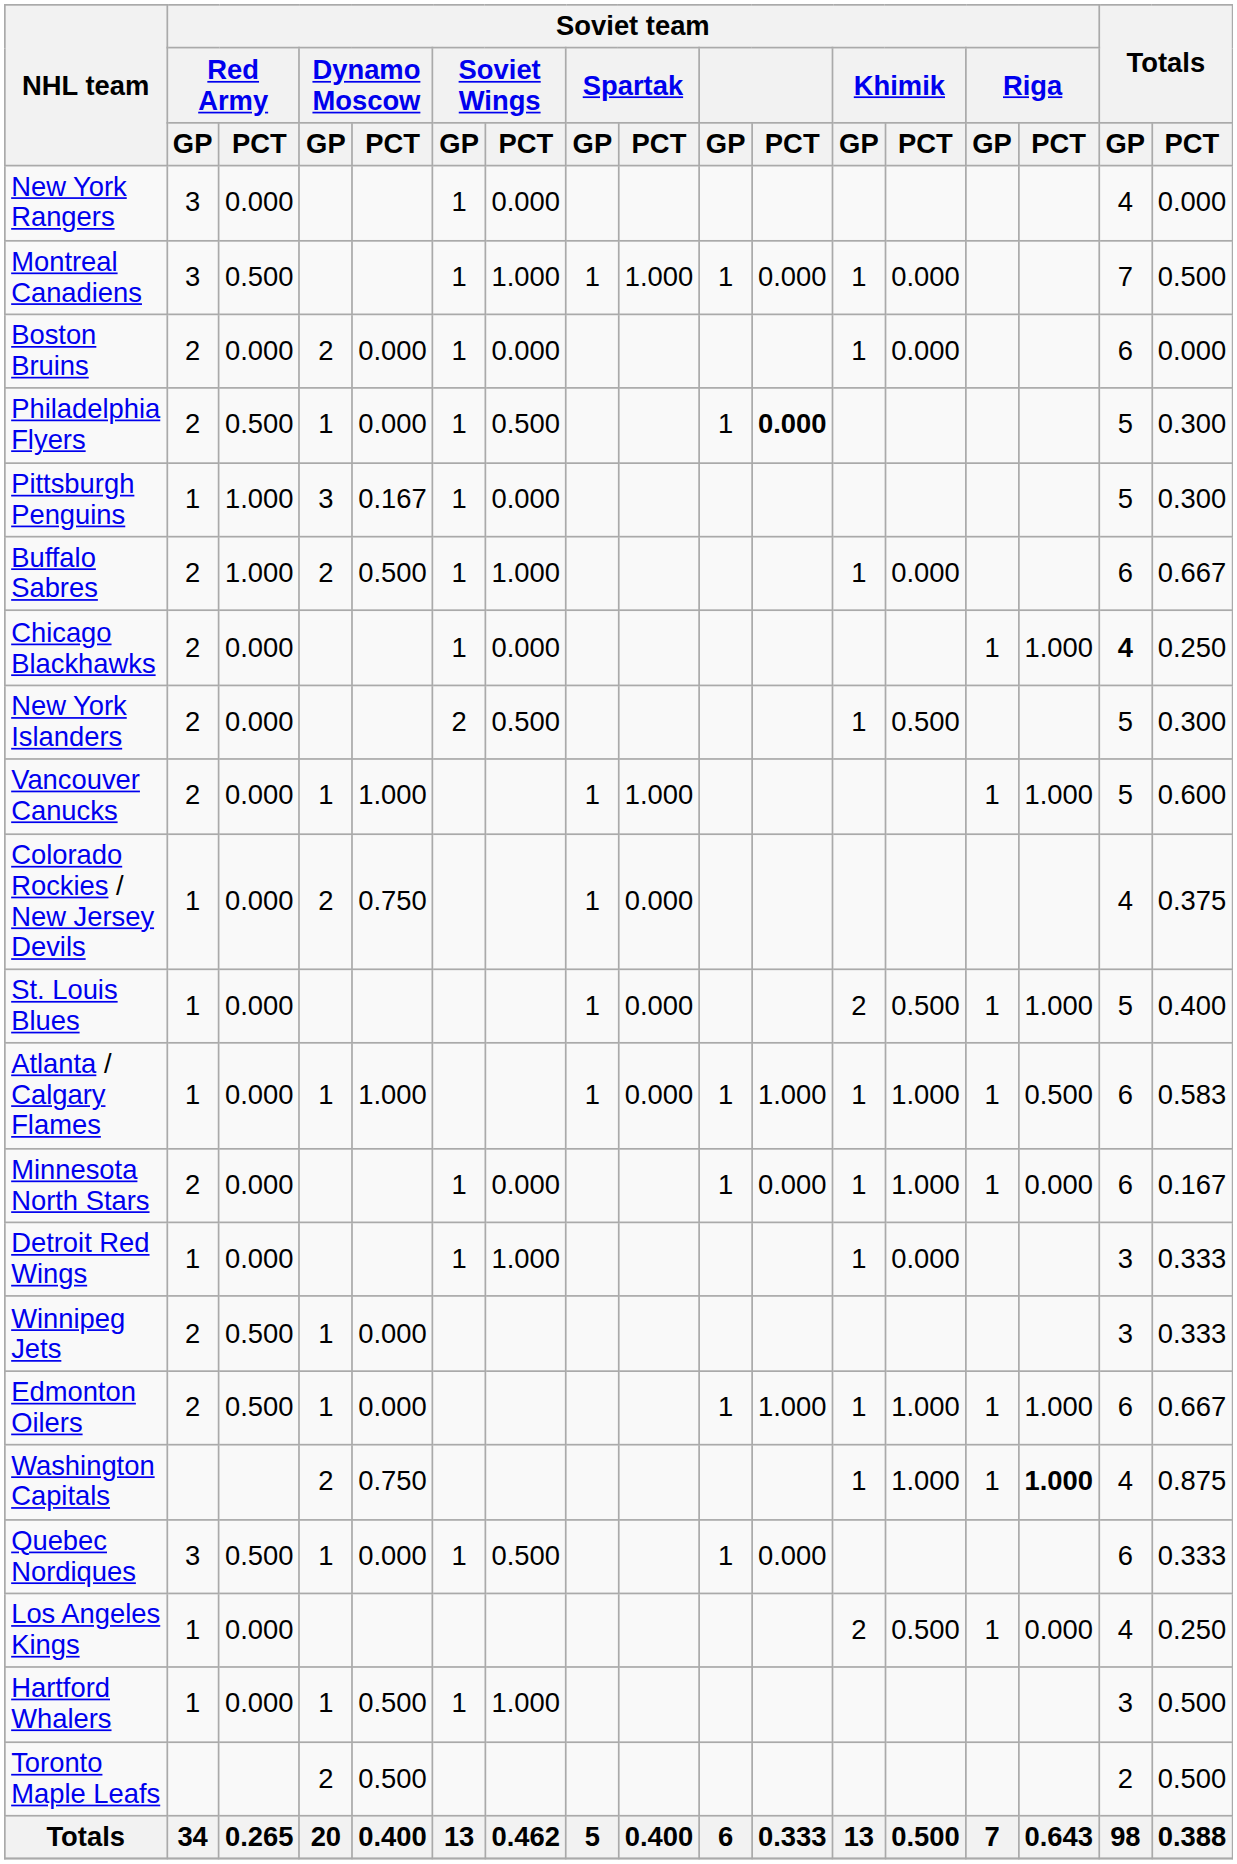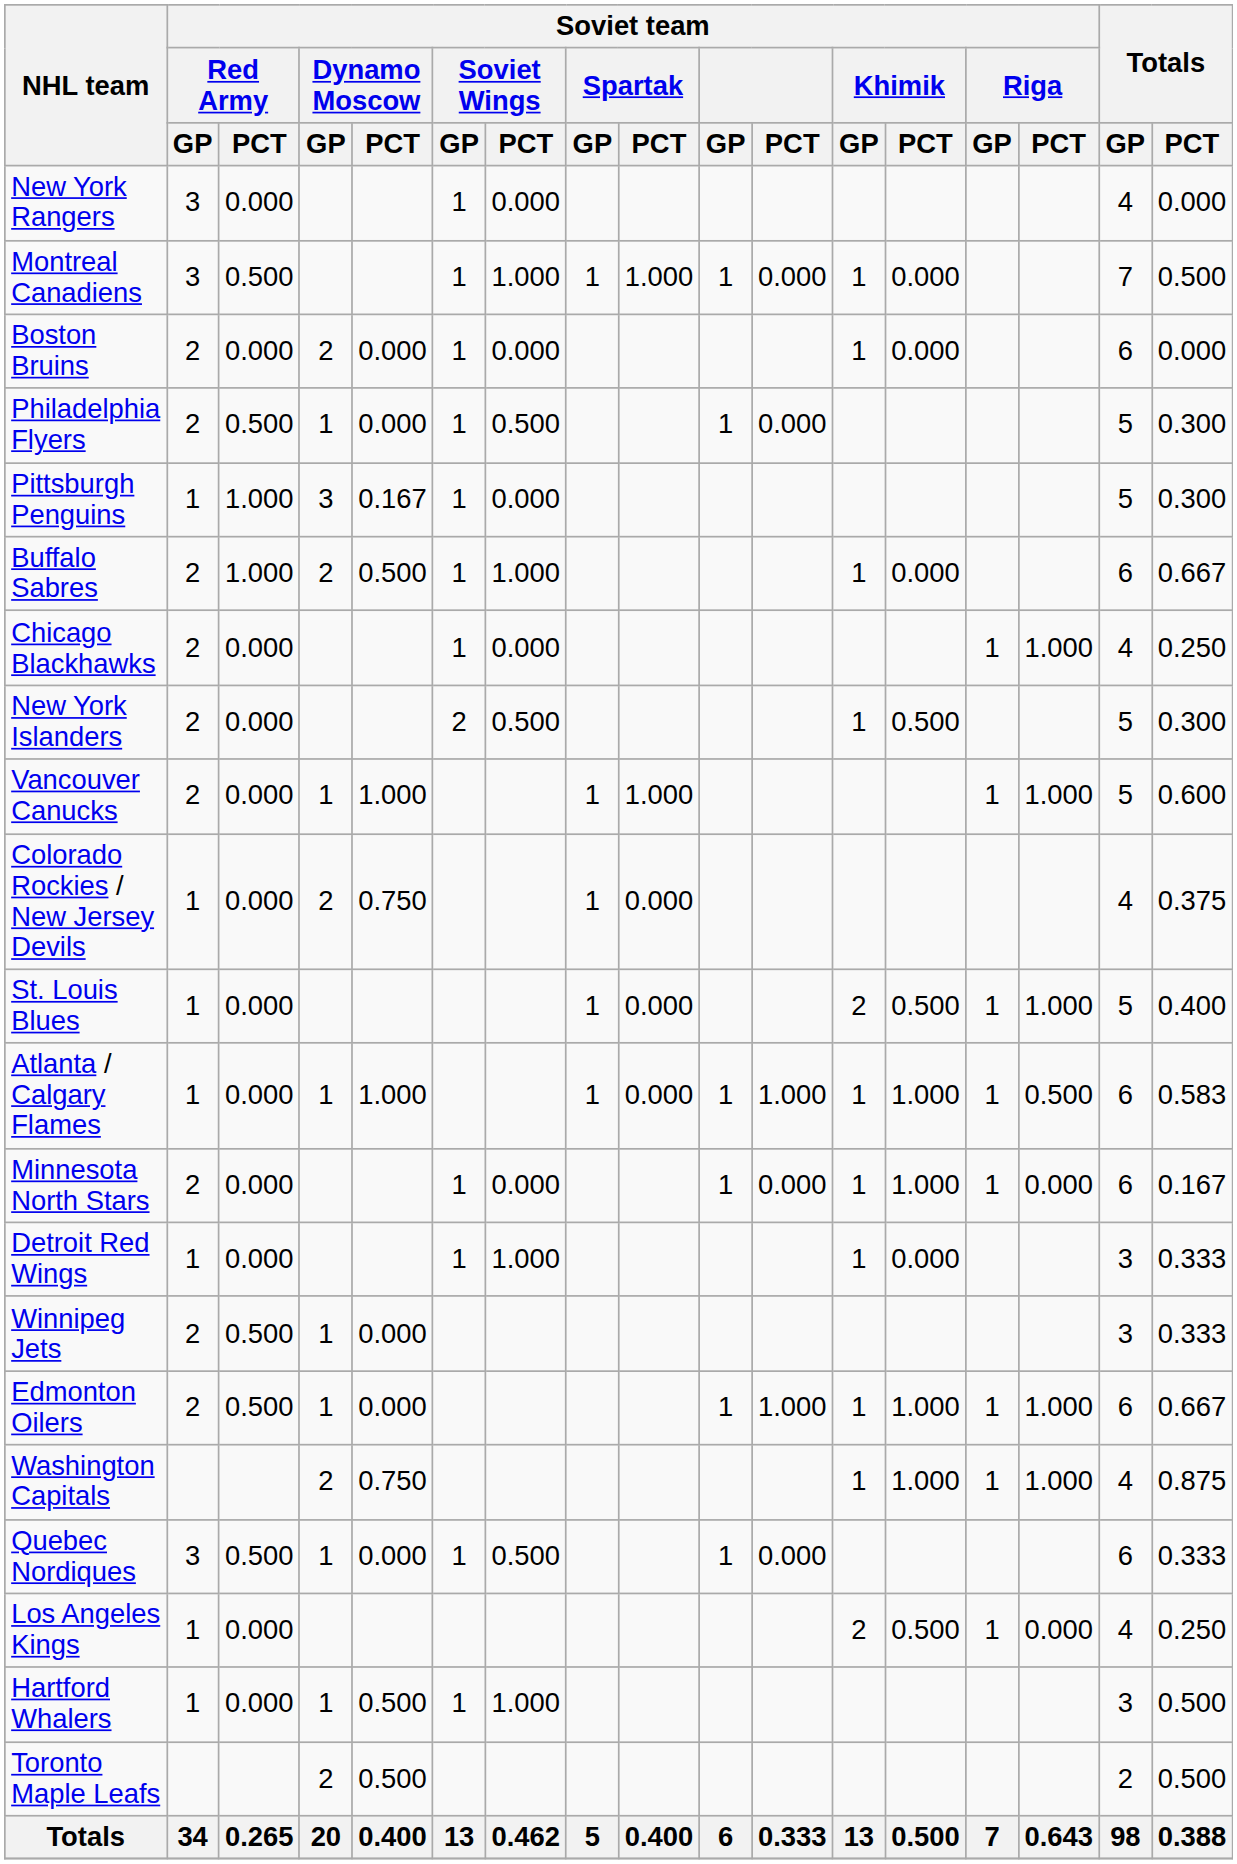(792, 425) bold -> (792, 425) normal
(1125, 647) bold -> (1125, 647) normal
(1059, 1481) bold -> (1059, 1481) normal
